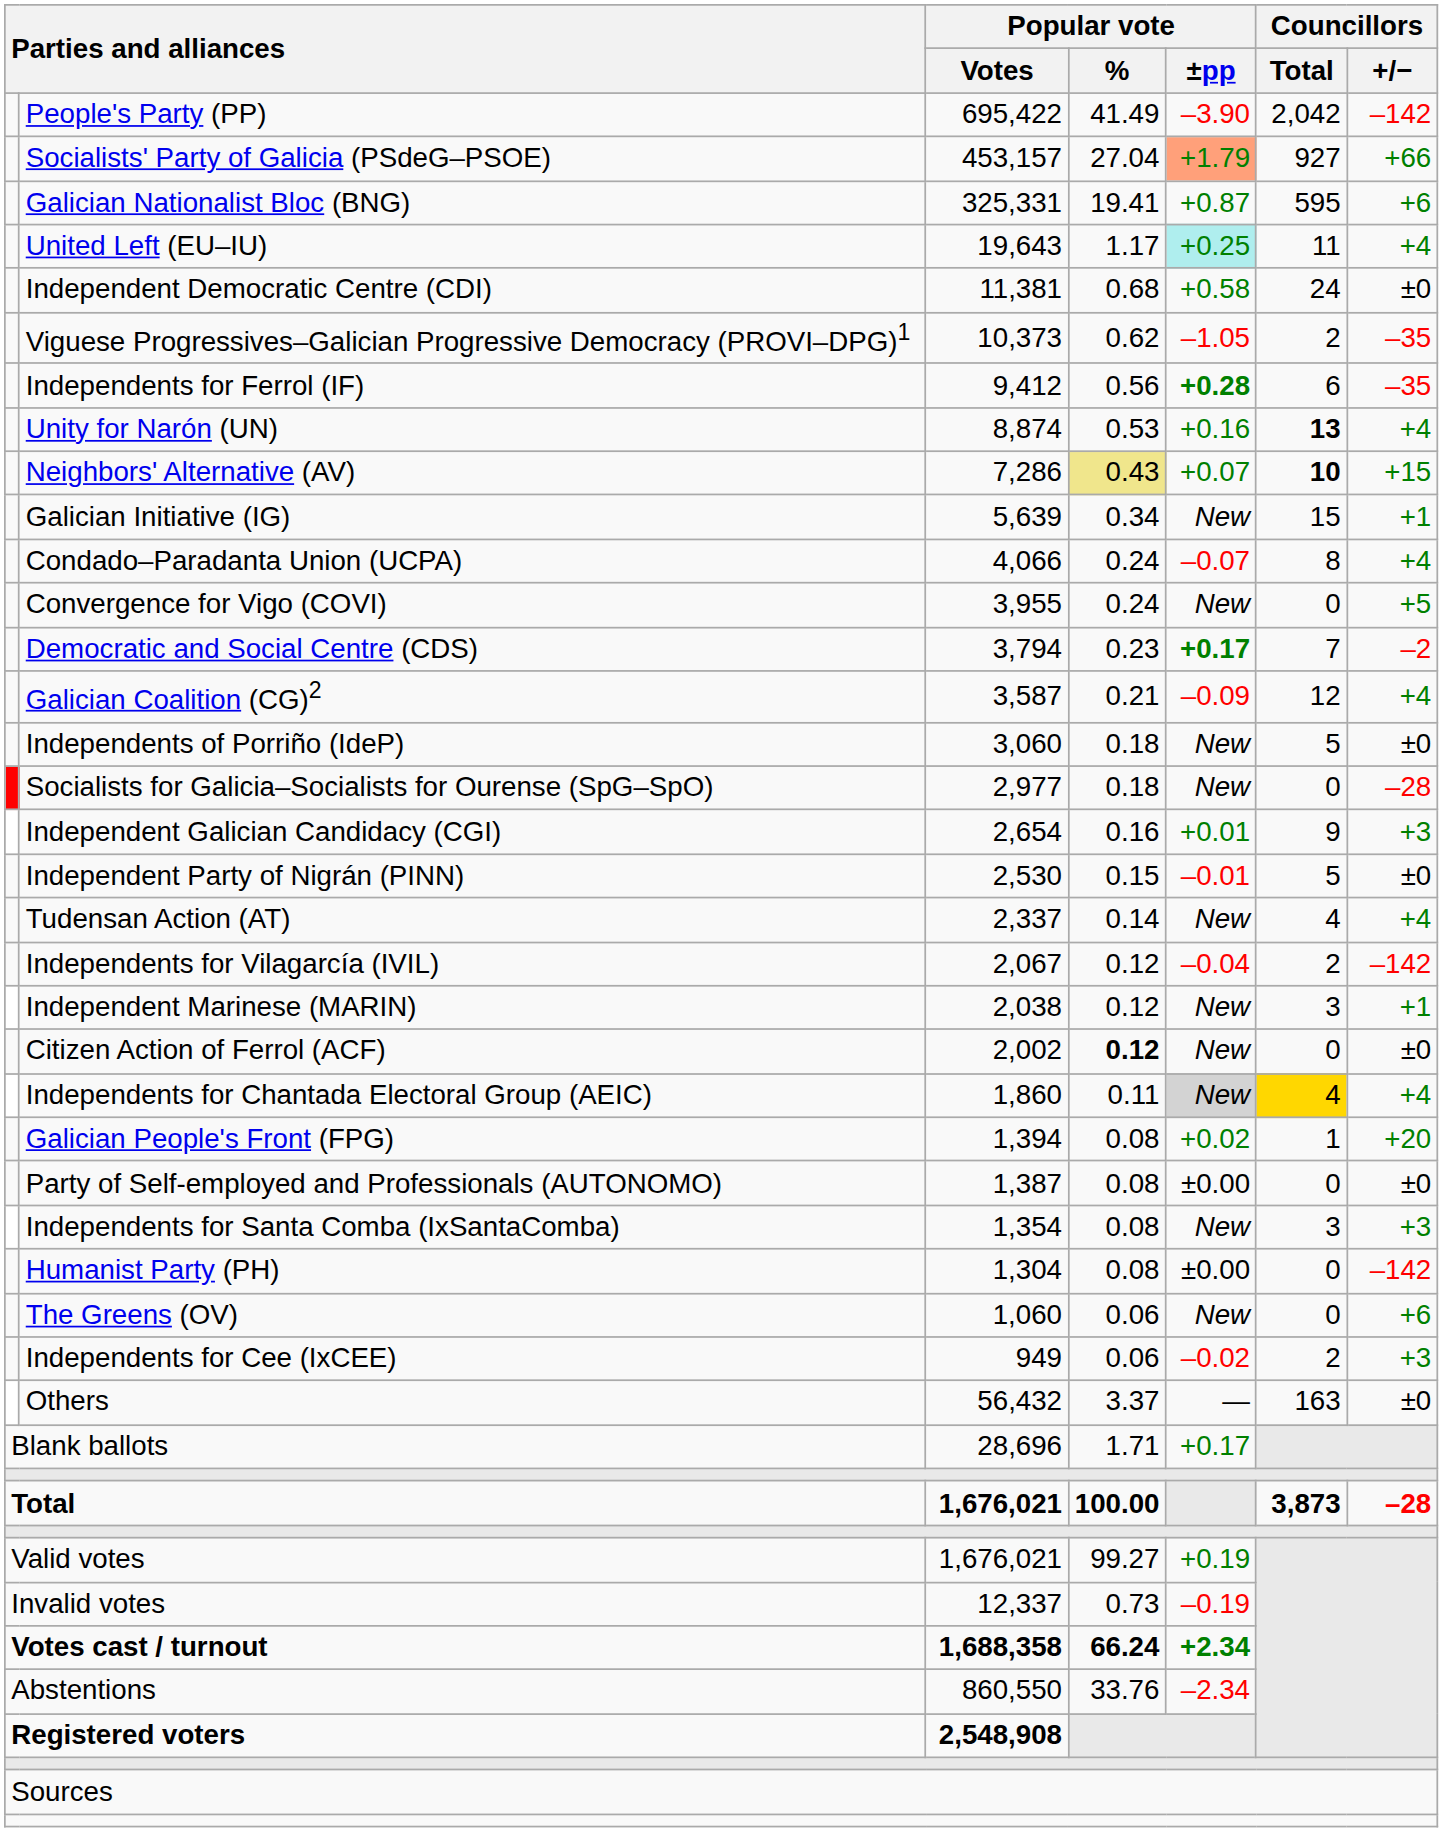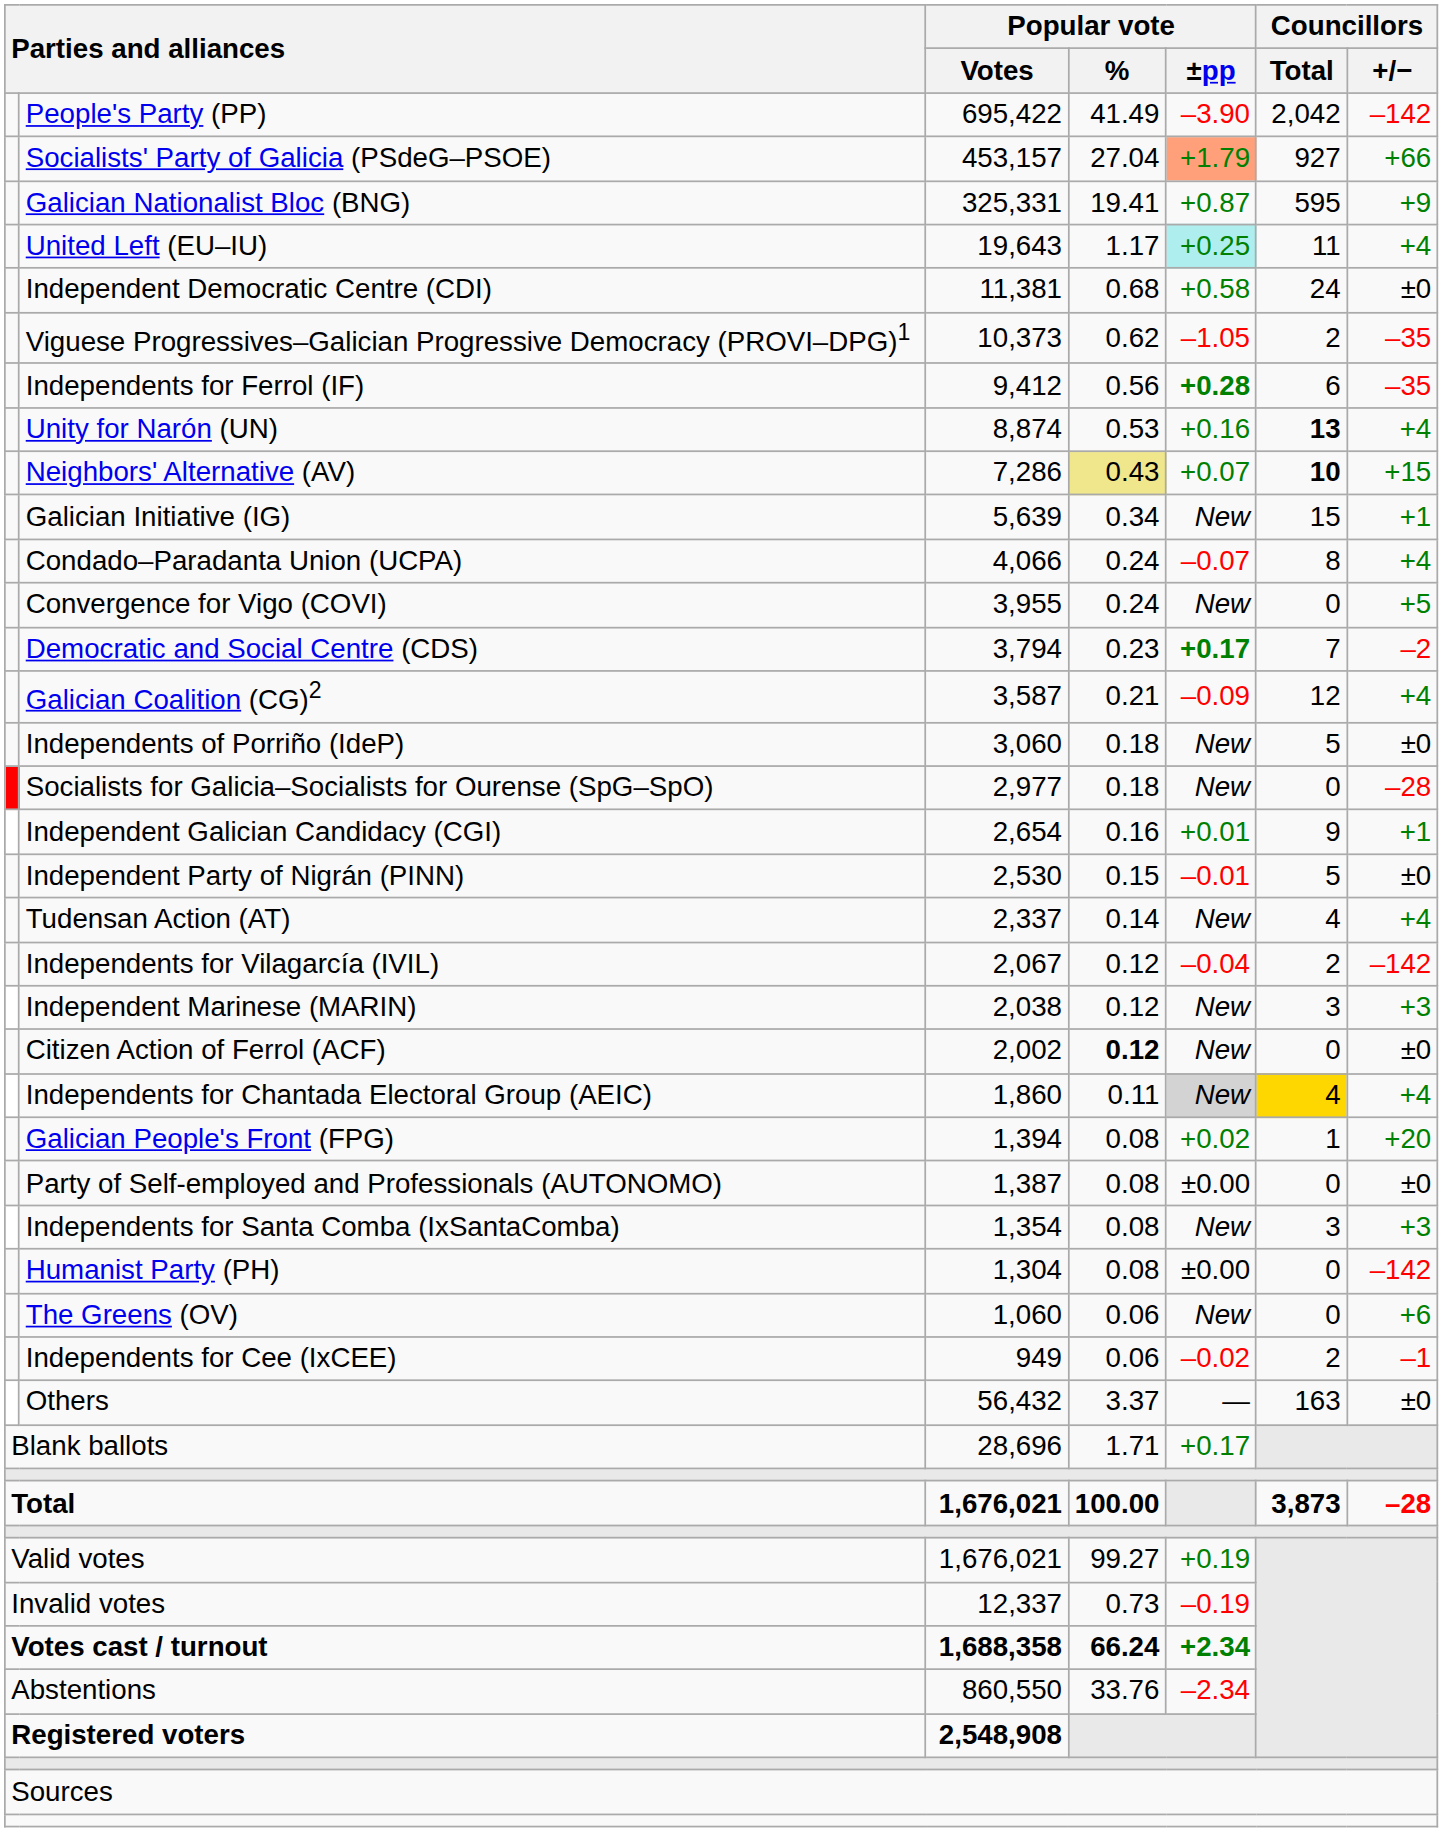(1415, 202) +6 -> (1415, 202) +9
(1415, 831) +3 -> (1415, 831) +1
(1415, 1007) +1 -> (1415, 1007) +3
(1415, 1358) +3 -> (1416, 1358) –1
